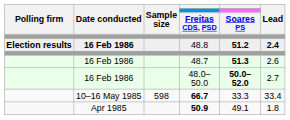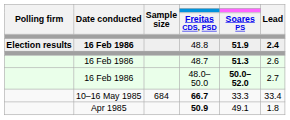(240, 45) 51.2 -> (240, 45) 51.9
(161, 96) 598 -> (161, 96) 684
